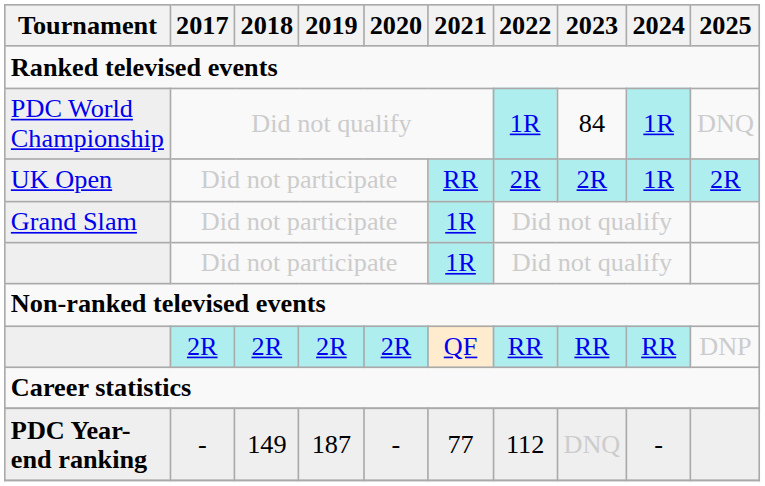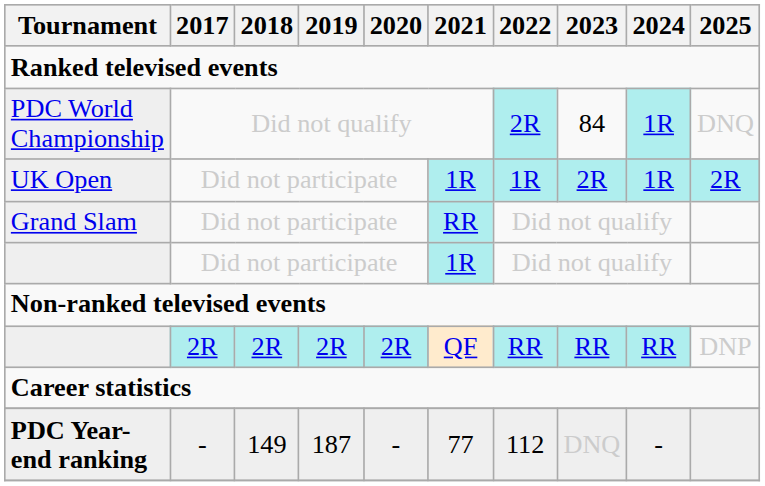(525, 123) 1R -> (525, 123) 2R
(461, 179) RR -> (461, 179) 1R
(525, 179) 2R -> (525, 179) 1R
(461, 221) 1R -> (461, 221) RR
